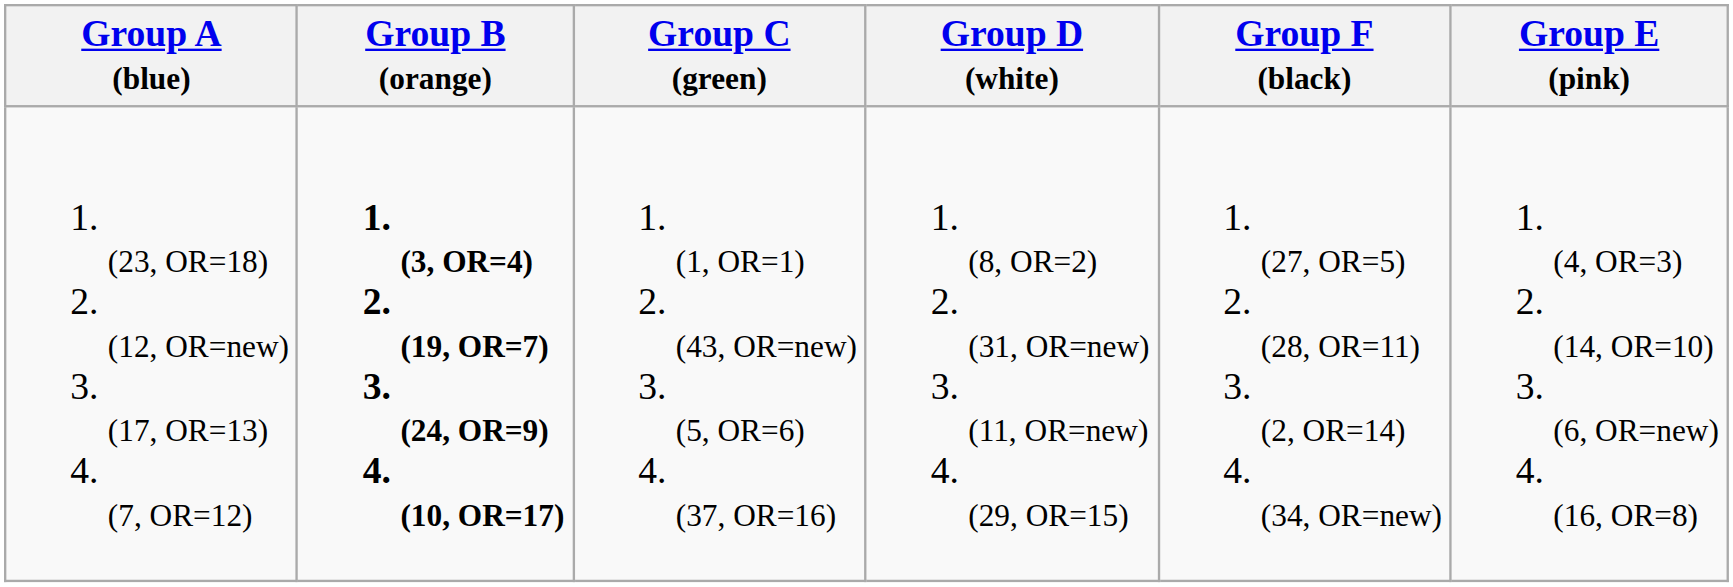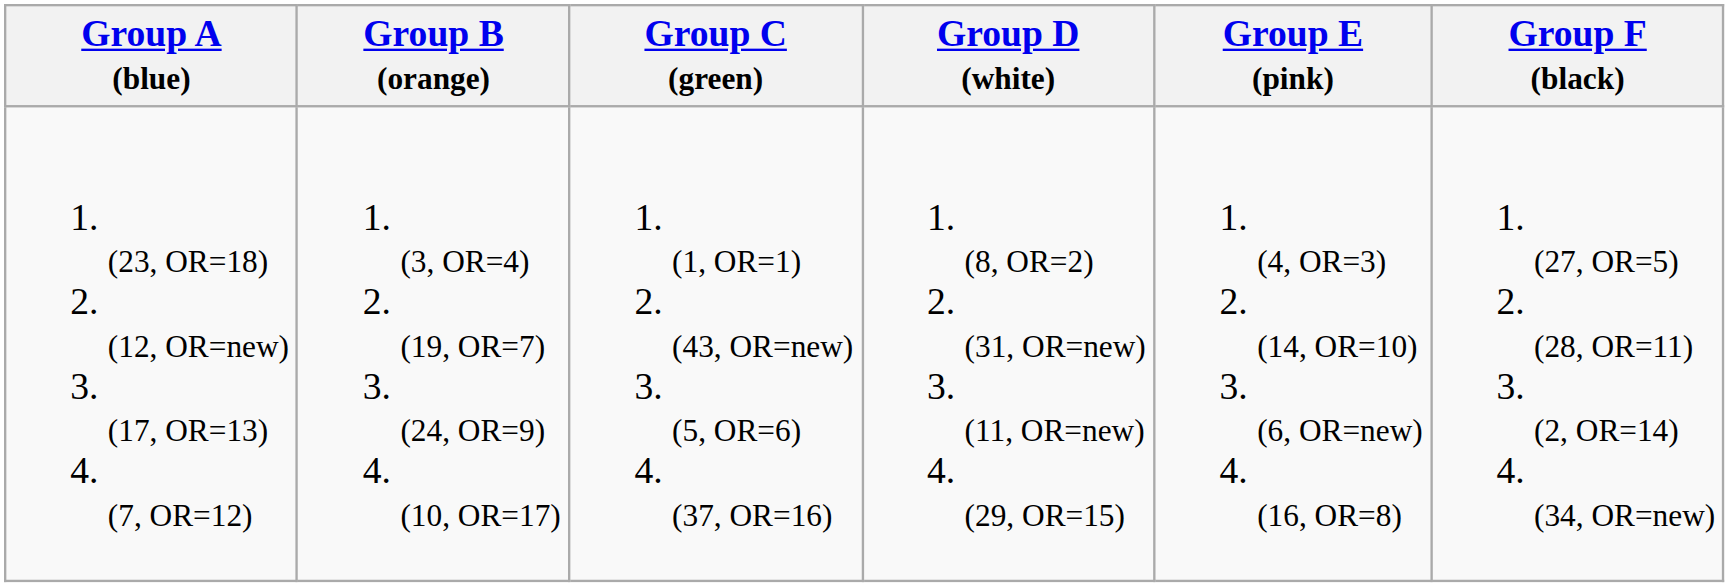columns swapped: (1589, 55) <-> (1304, 55)
(435, 365) bold -> (434, 365) normal
